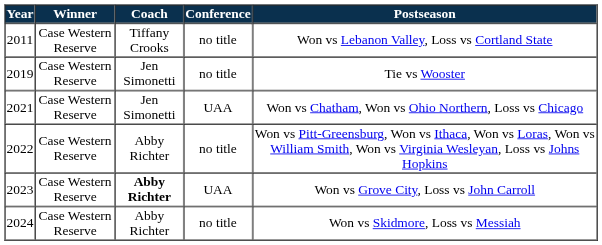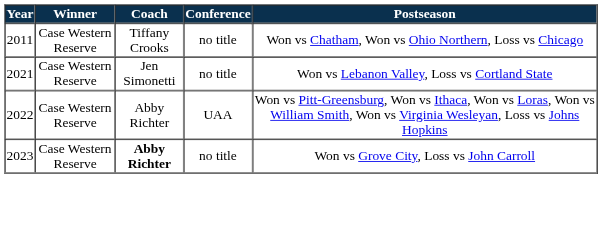(425, 40) Won vs Lebanon Valley, Loss vs Cortland State -> (425, 40) Won vs Chatham, Won vs Ohio Northern, Loss vs Chicago
- row: (20, 73)
(218, 107) UAA -> (218, 73) no title
(425, 107) Won vs Chatham, Won vs Ohio Northern, Loss vs Chicago -> (425, 73) Won vs Lebanon Valley, Loss vs Cortland State
(218, 148) no title -> (218, 114) UAA
(218, 189) UAA -> (218, 156) no title
- row: (20, 223)
